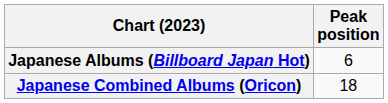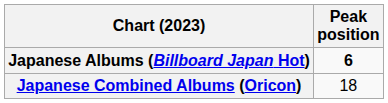(348, 60) normal -> (348, 60) bold
